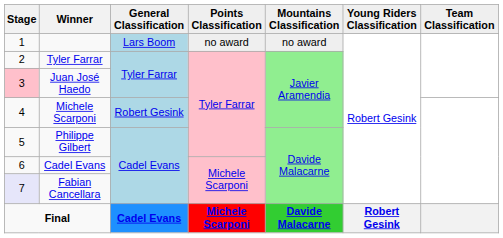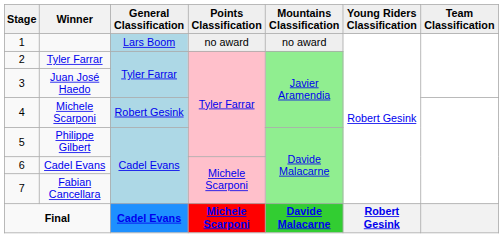(22, 83) pink background -> (22, 83) no background
(22, 189) lavender background -> (22, 189) no background
